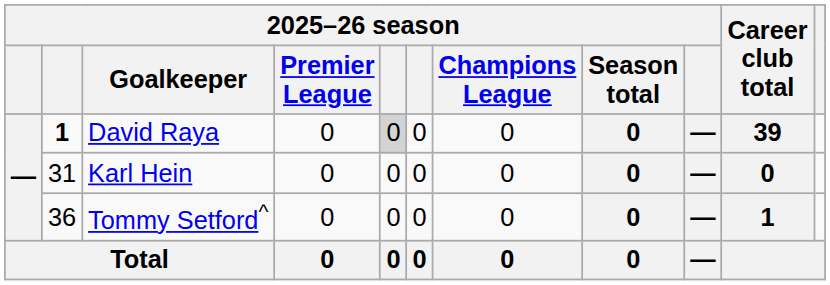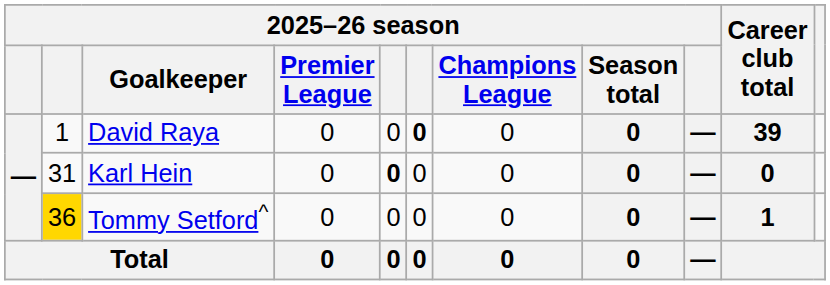(62, 134) bold -> (62, 134) normal
(393, 134) lightgrey background -> (393, 134) no background
(419, 134) normal -> (419, 134) bold
(393, 174) normal -> (393, 174) bold
(62, 217) no background -> (62, 217) gold background
